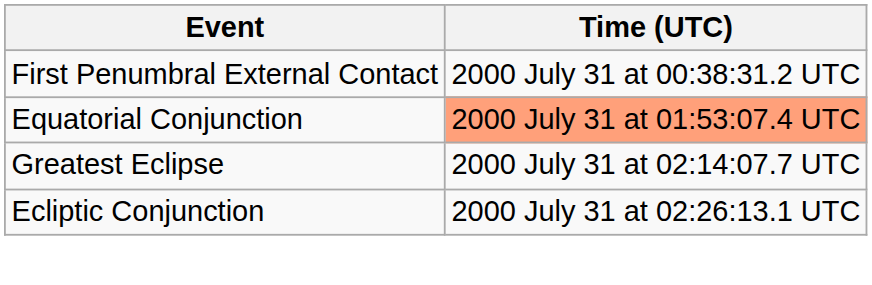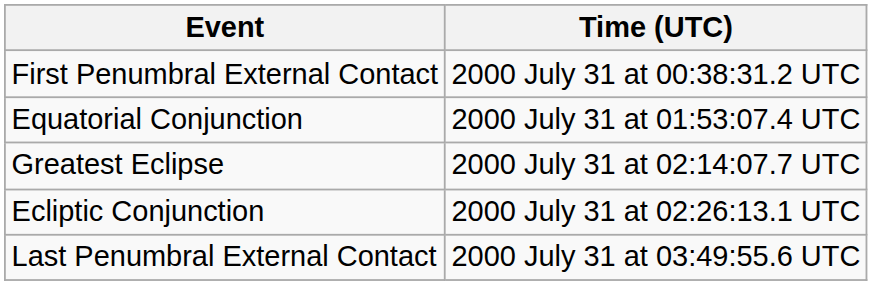(656, 119) lightsalmon background -> (656, 119) no background
+ row: (224, 257)
